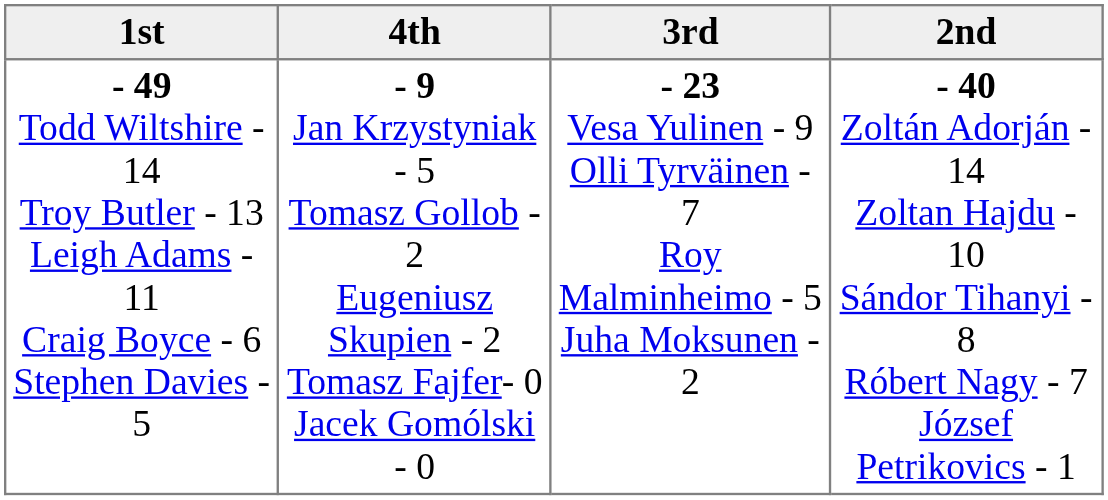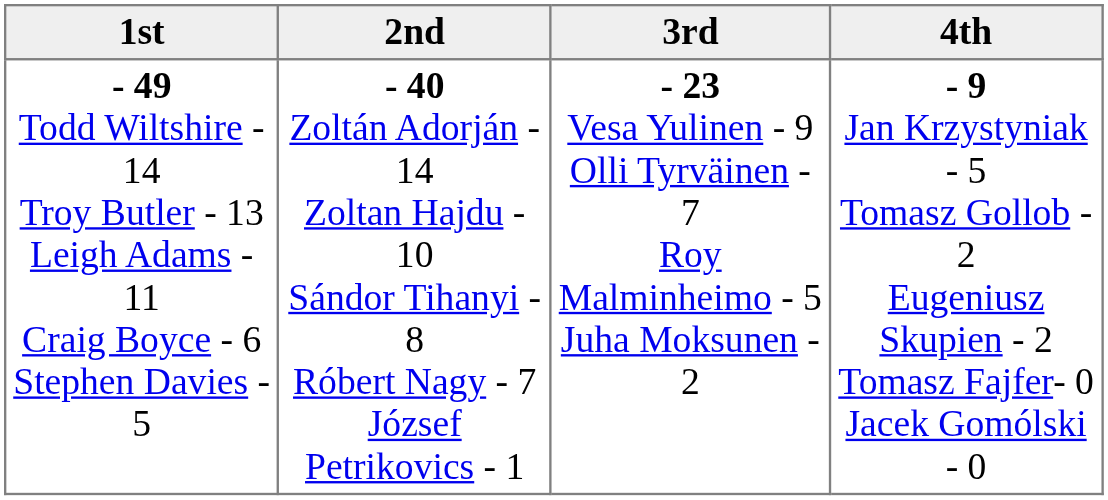columns swapped: (966, 31) <-> (415, 31)
